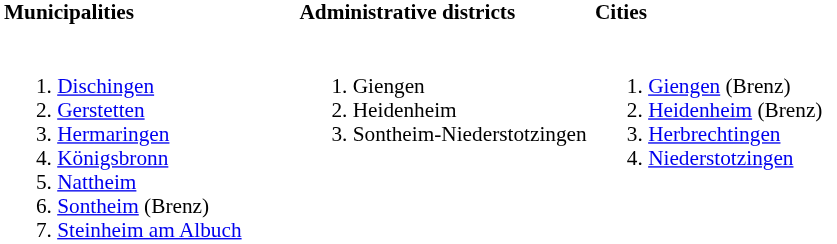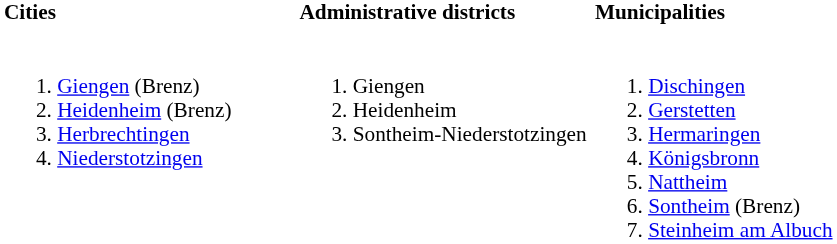columns swapped: (621, 11) <-> (69, 11)
